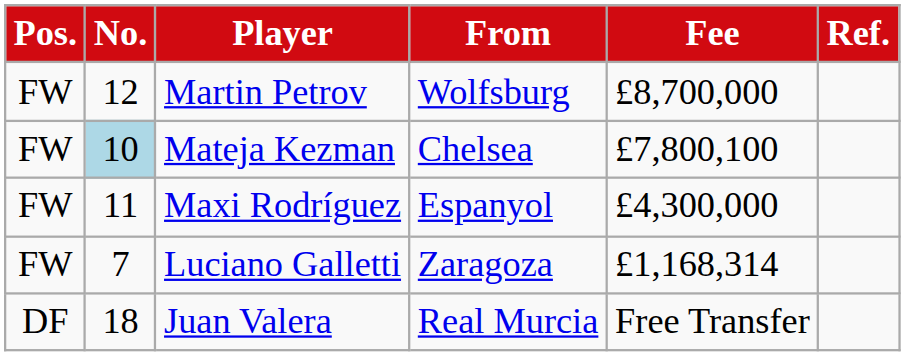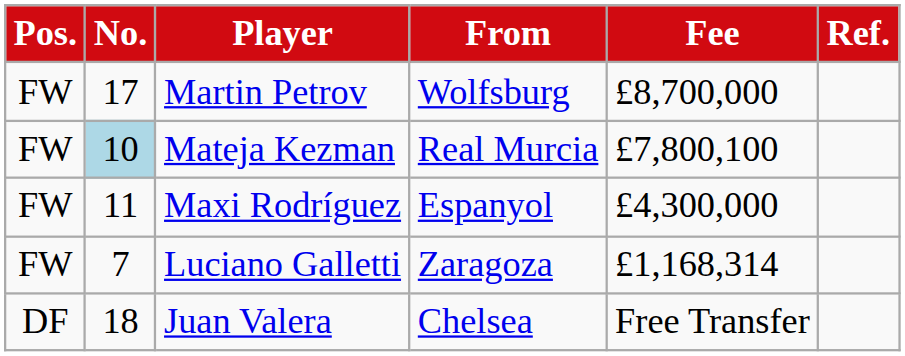(121, 90) 12 -> (121, 90) 17
(475, 148) Chelsea -> (508, 148) Real Murcia
(508, 321) Real Murcia -> (475, 321) Chelsea
